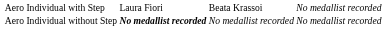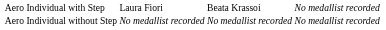(163, 21) bold -> (162, 21) normal
